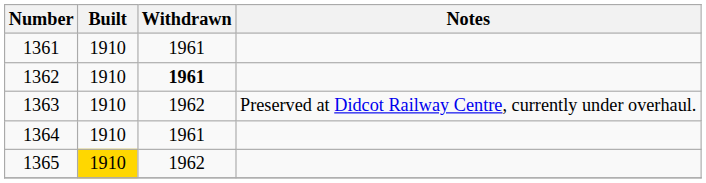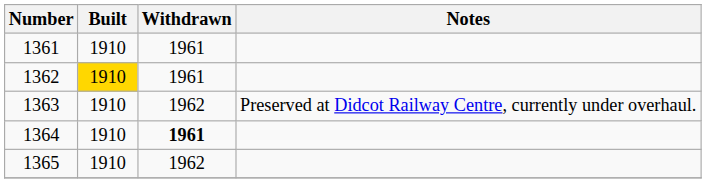(108, 76) no background -> (108, 76) gold background
(187, 76) bold -> (187, 76) normal
(187, 134) normal -> (187, 134) bold
(108, 163) gold background -> (108, 163) no background
